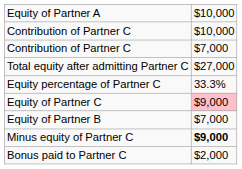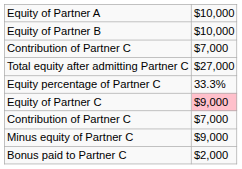(69, 31) Contribution of Partner C -> (54, 31) Equity of Partner B
(54, 119) Equity of Partner B -> (69, 119) Contribution of Partner C
(211, 137) bold -> (211, 137) normal
